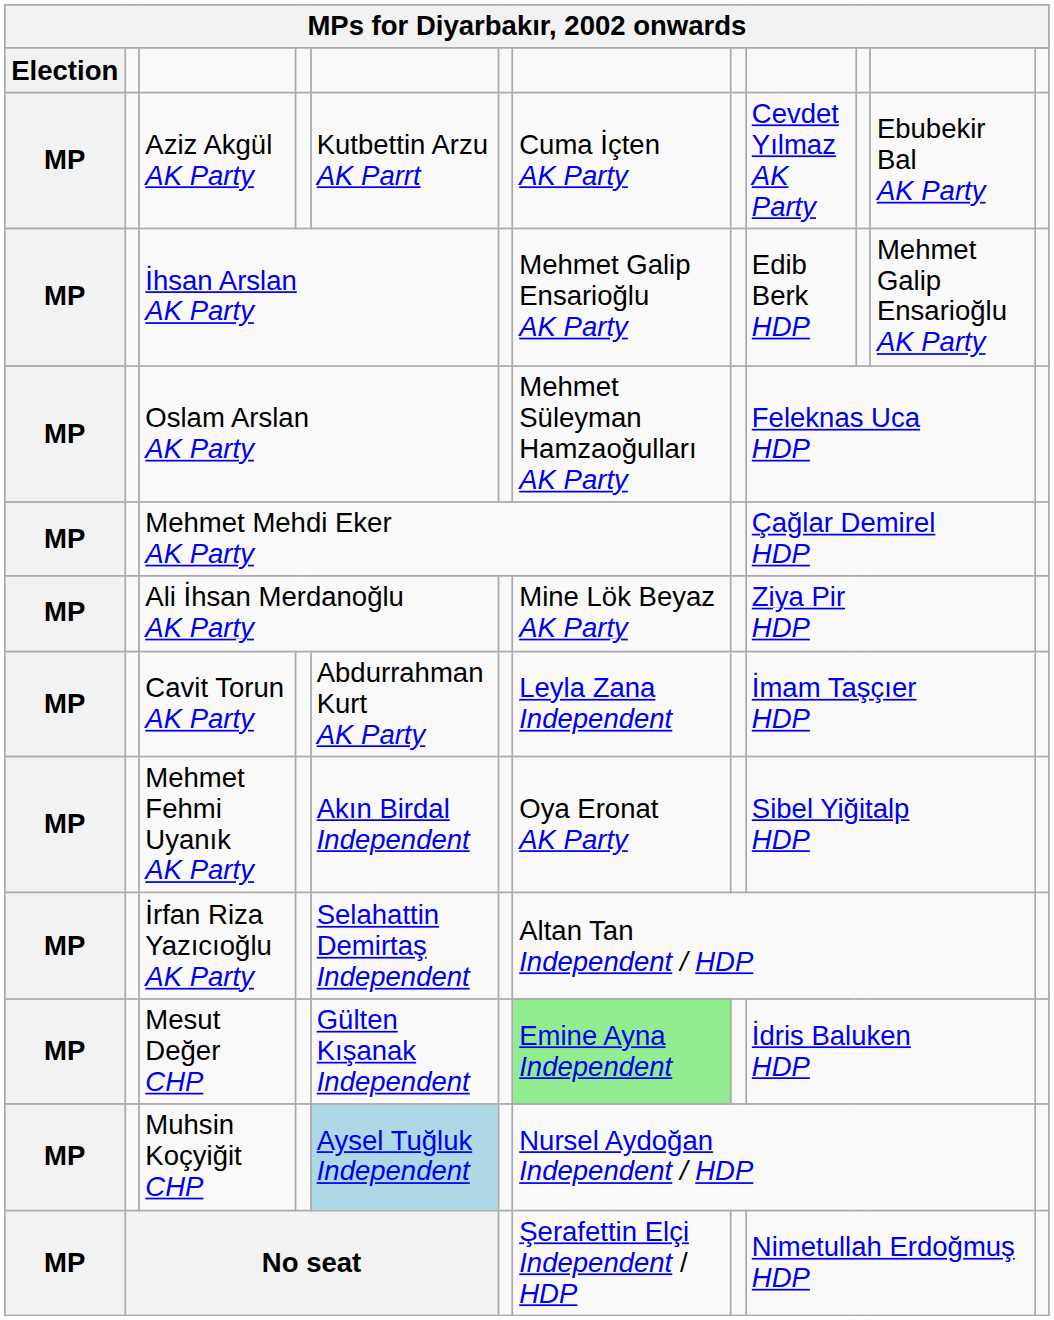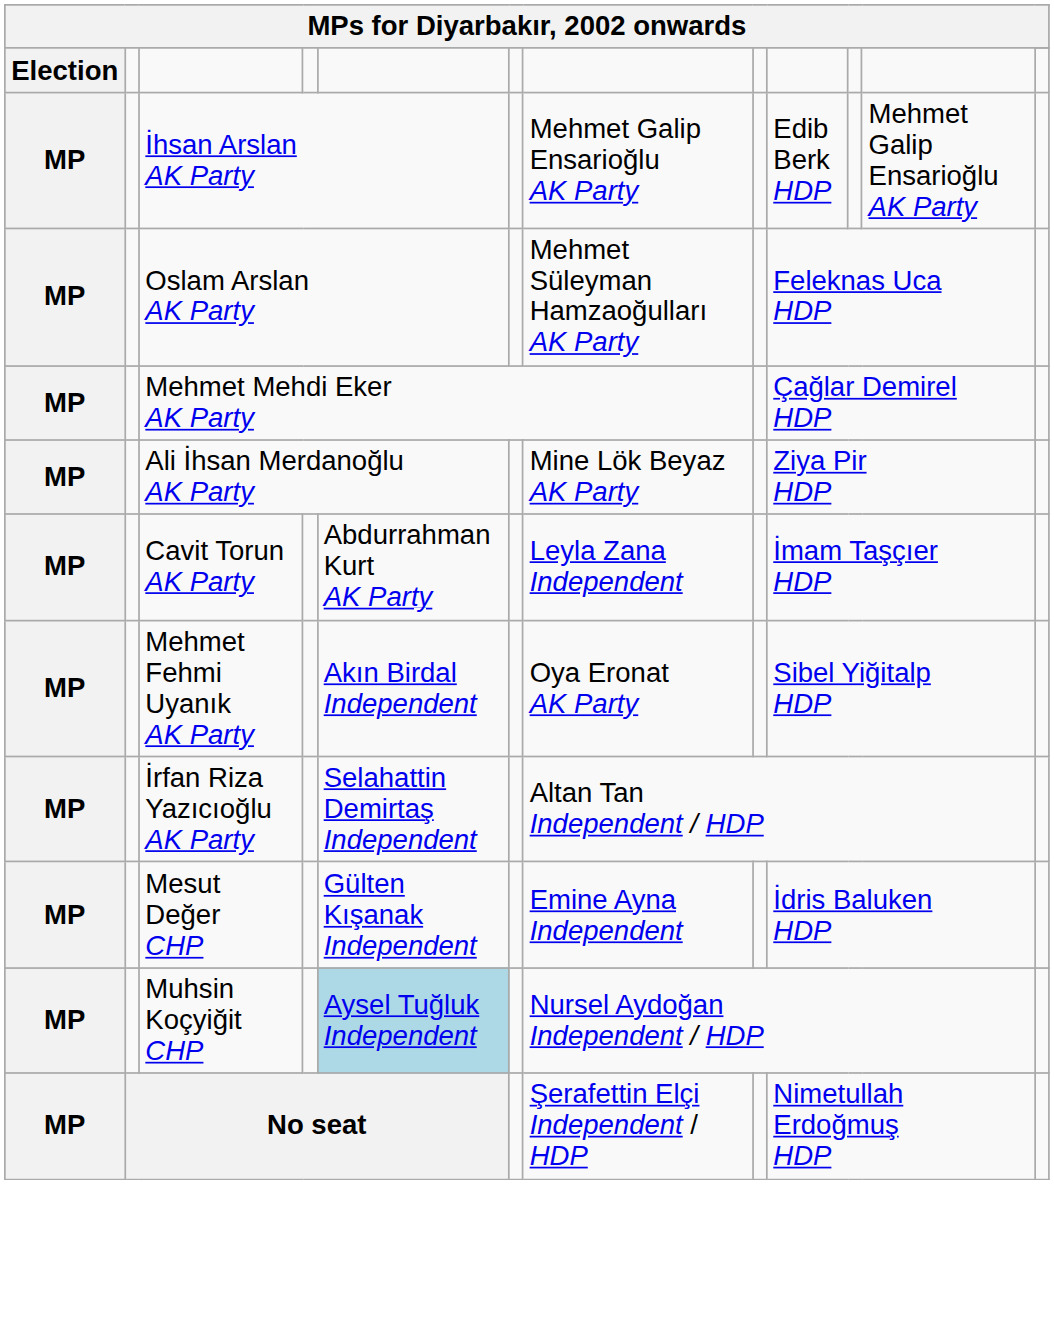- row: (209, 160)
(596, 1051) lightgreen background -> (606, 914) no background
